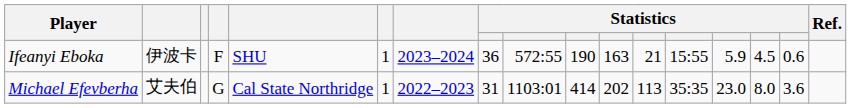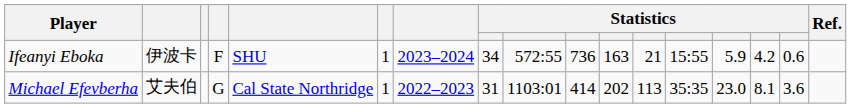(490, 56) 36 -> (490, 56) 34
(583, 56) 190 -> (583, 56) 736
(765, 56) 4.5 -> (765, 56) 4.2
(765, 87) 8.0 -> (765, 87) 8.1
